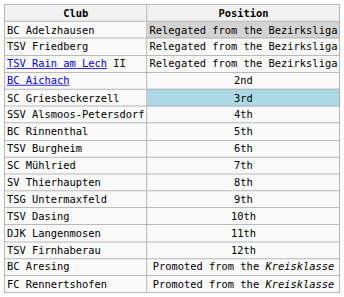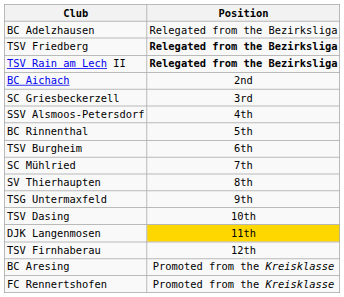(244, 30) lightgrey background -> (244, 30) no background
(244, 47) normal -> (244, 47) bold
(244, 64) normal -> (244, 64) bold
(243, 98) lightblue background -> (243, 98) no background
(244, 233) no background -> (244, 233) gold background
